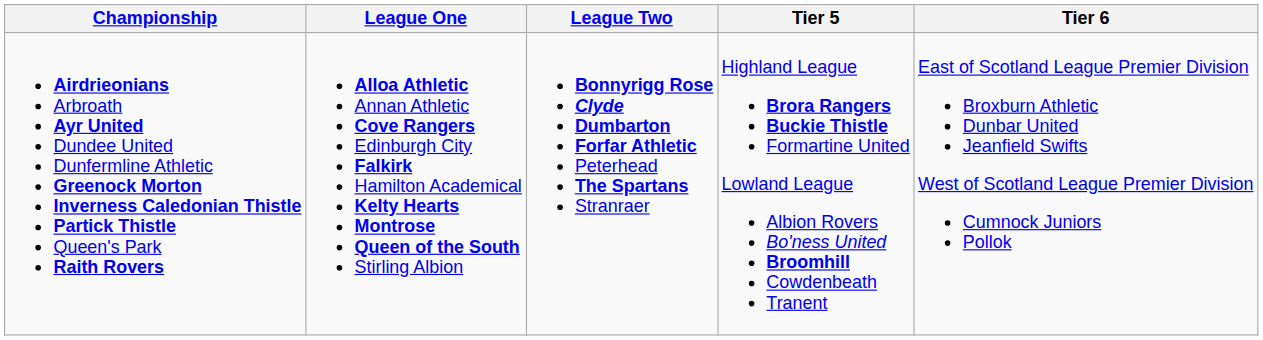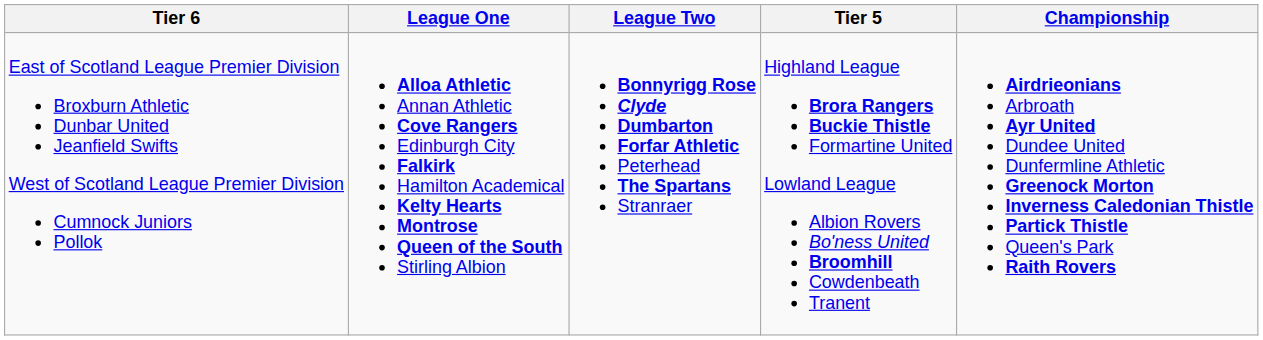columns swapped: (155, 18) <-> (1086, 18)
